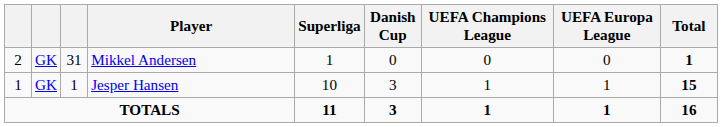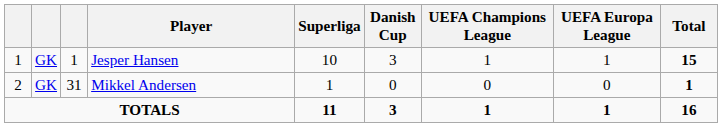rows swapped: (135, 85) <-> (144, 60)
